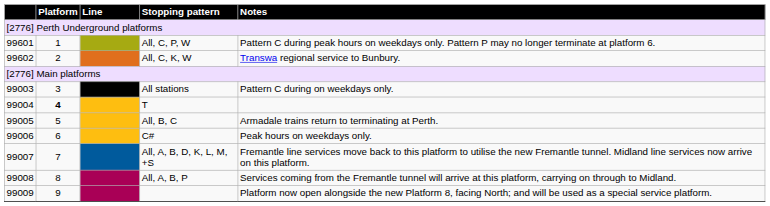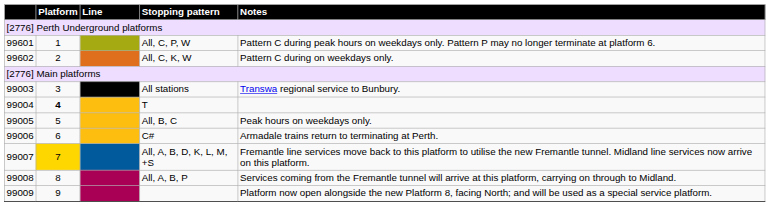(320, 58) Transwa regional service to Bunbury. -> (317, 58) Pattern C during on weekdays only.
(317, 89) Pattern C during on weekdays only. -> (320, 89) Transwa regional service to Bunbury.
(339, 120) Armadale trains return to terminating at Perth. -> (306, 120) Peak hours on weekdays only.
(306, 136) Peak hours on weekdays only. -> (339, 136) Armadale trains return to terminating at Perth.
(58, 157) no background -> (58, 157) gold background
